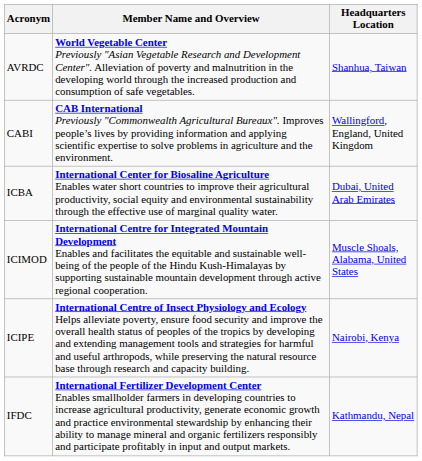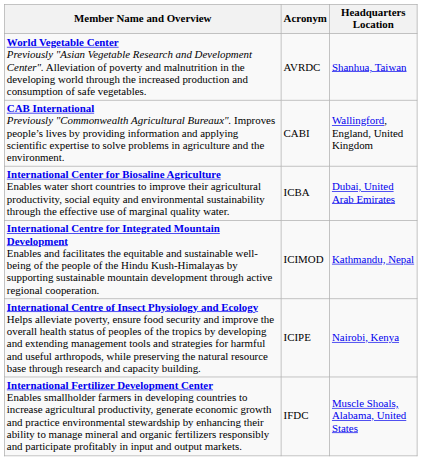columns swapped: (191, 19) <-> (29, 19)
(369, 259) Muscle Shoals, Alabama, United States -> (373, 259) Kathmandu, Nepal
(373, 416) Kathmandu, Nepal -> (369, 416) Muscle Shoals, Alabama, United States
